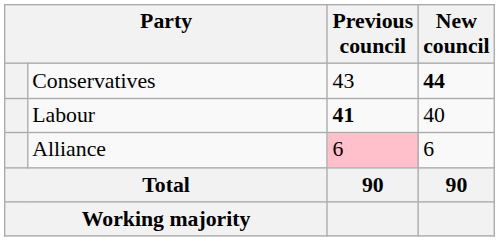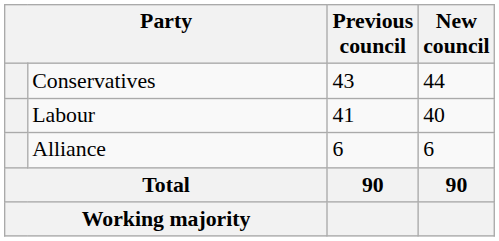(434, 80) bold -> (434, 80) normal
(343, 115) bold -> (343, 115) normal
(338, 149) pink background -> (338, 149) no background
